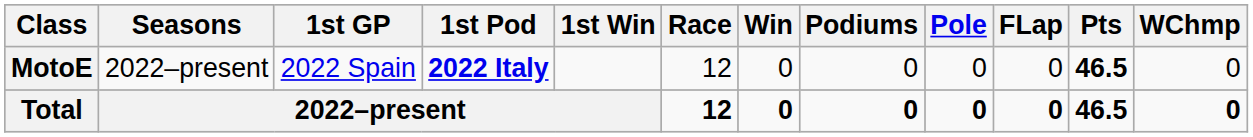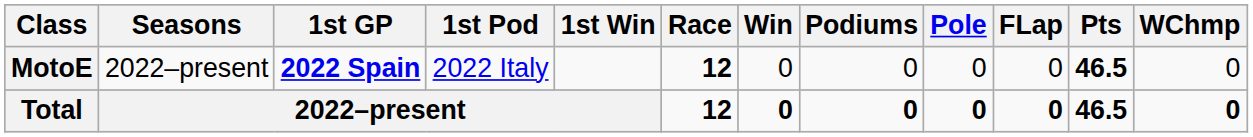(348, 68) normal -> (350, 68) bold
(488, 68) bold -> (491, 68) normal
(717, 68) normal -> (717, 68) bold
